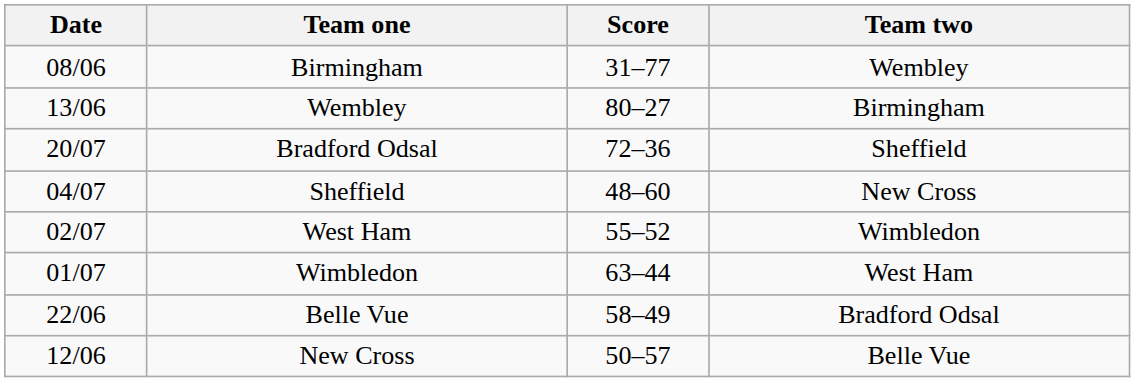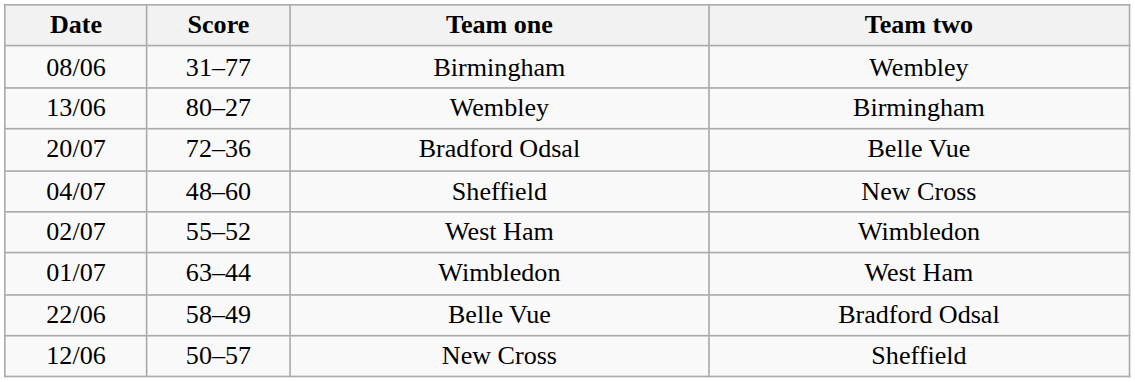columns swapped: (357, 25) <-> (638, 25)
(919, 149) Sheffield -> (919, 149) Belle Vue
(919, 356) Belle Vue -> (919, 356) Sheffield
